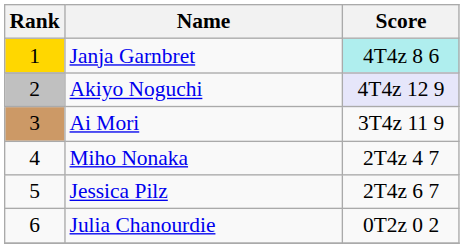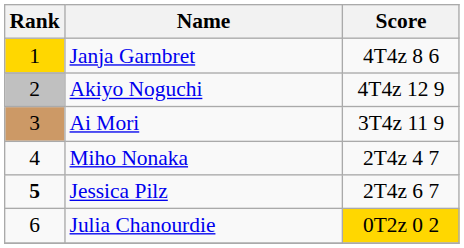(401, 55) paleturquoise background -> (401, 55) no background
(401, 89) lavender background -> (401, 89) no background
(35, 191) normal -> (35, 191) bold
(401, 225) no background -> (401, 225) gold background
